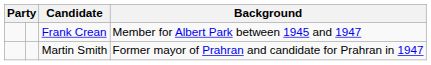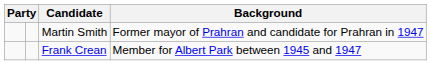rows swapped: (74, 32) <-> (74, 50)
